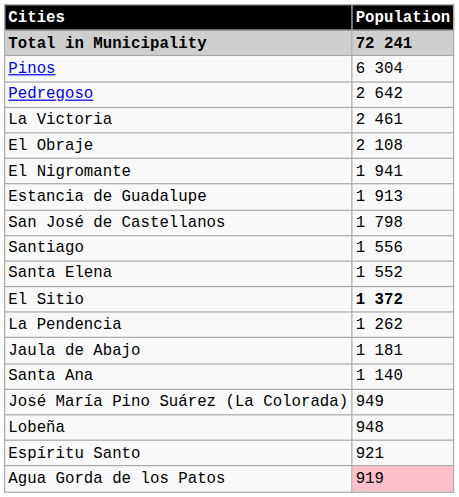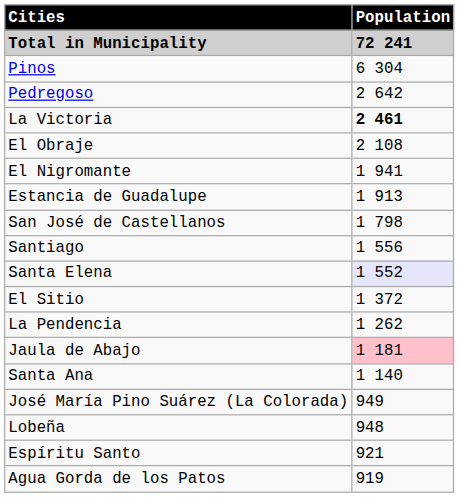(379, 120) normal -> (379, 120) bold
(379, 274) no background -> (379, 274) lavender background
(379, 299) bold -> (379, 299) normal
(379, 351) no background -> (379, 351) pink background
(370, 479) pink background -> (370, 479) no background
